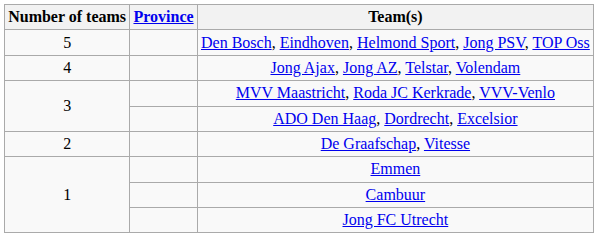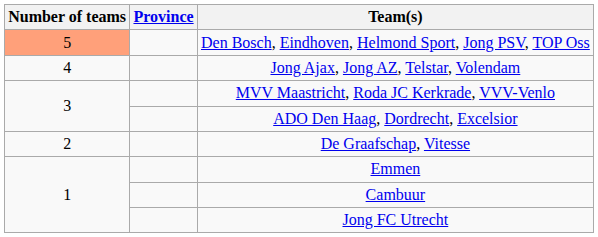(67, 42) no background -> (67, 42) lightsalmon background
